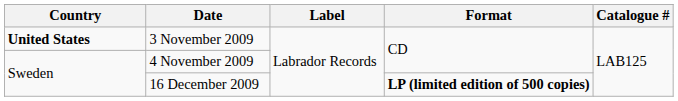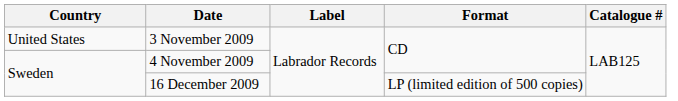(49, 38) bold -> (46, 38) normal
(489, 84) bold -> (485, 84) normal
